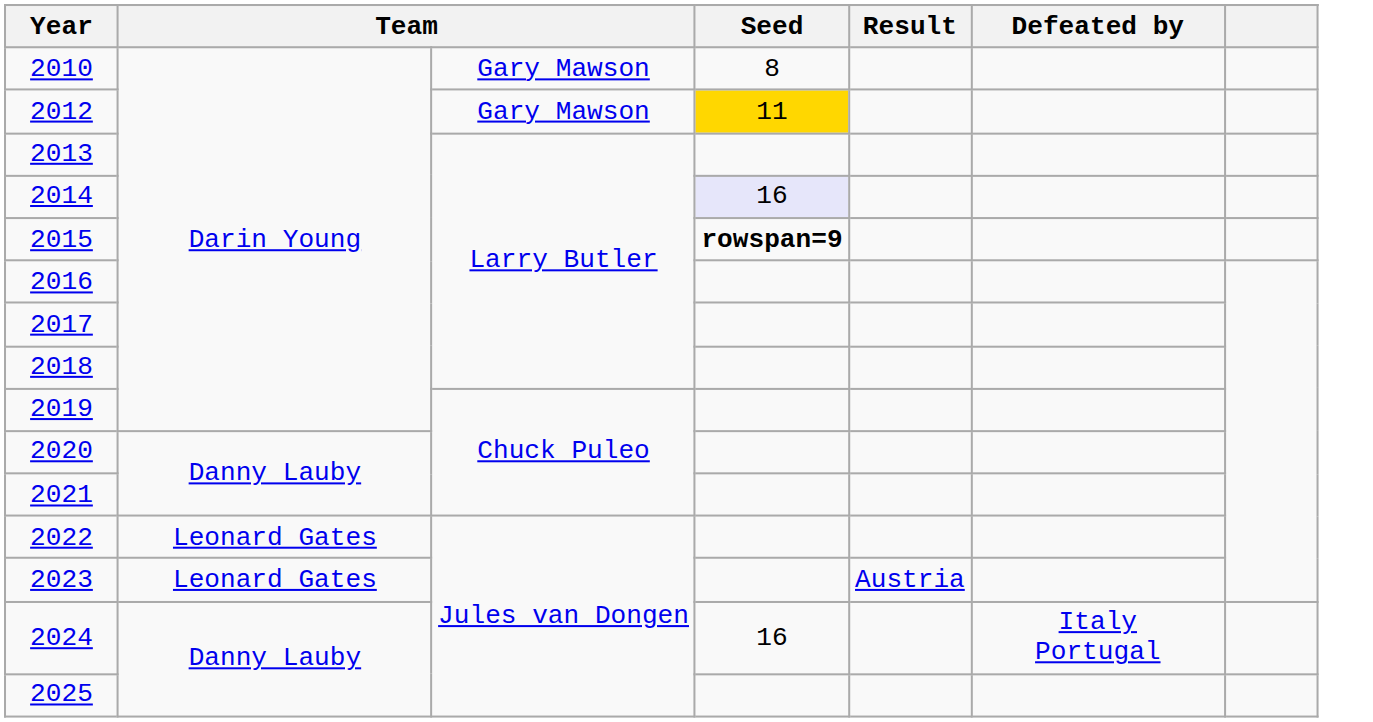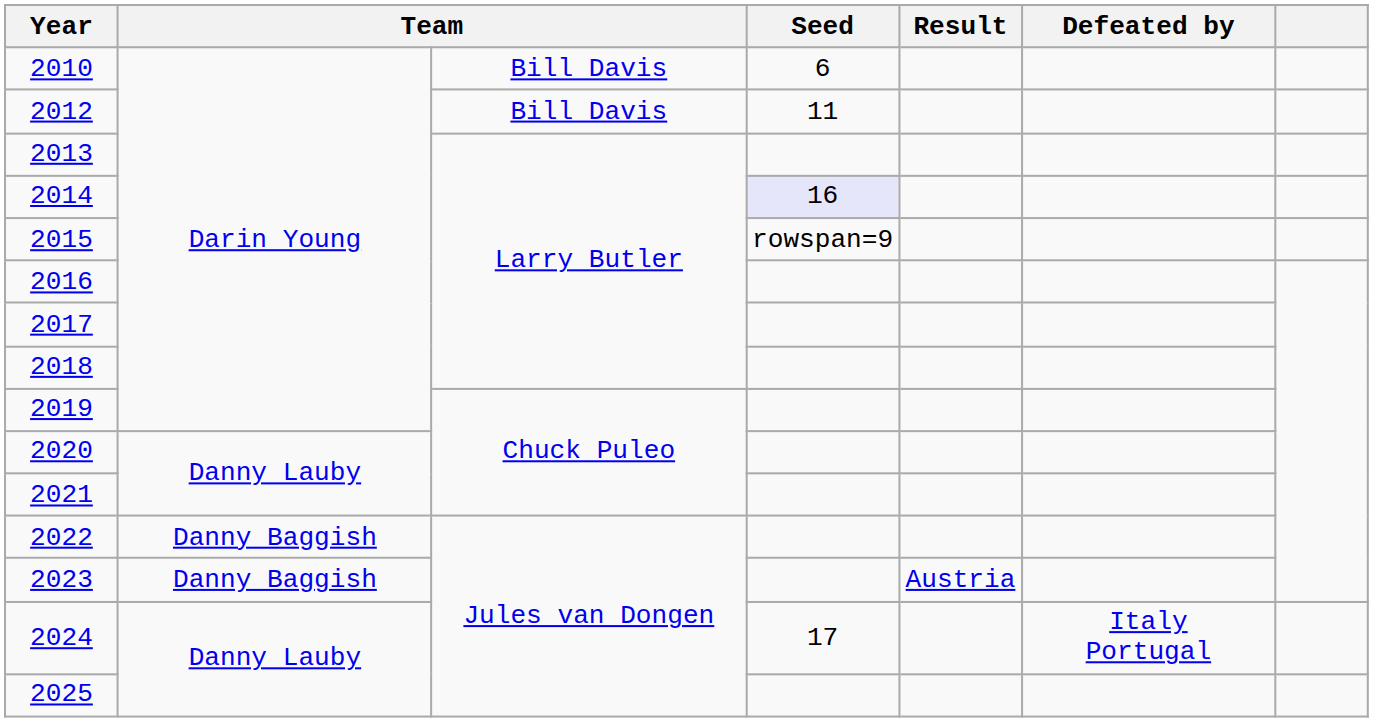(564, 69) Gary Mawson -> (589, 69) Bill Davis
(772, 69) 8 -> (823, 69) 6
(564, 111) Gary Mawson -> (589, 111) Bill Davis
(772, 111) gold background -> (823, 111) no background
(772, 239) bold -> (823, 239) normal
(275, 537) Leonard Gates -> (275, 537) Danny Baggish
(275, 580) Leonard Gates -> (275, 580) Danny Baggish
(772, 638) 16 -> (823, 638) 17
